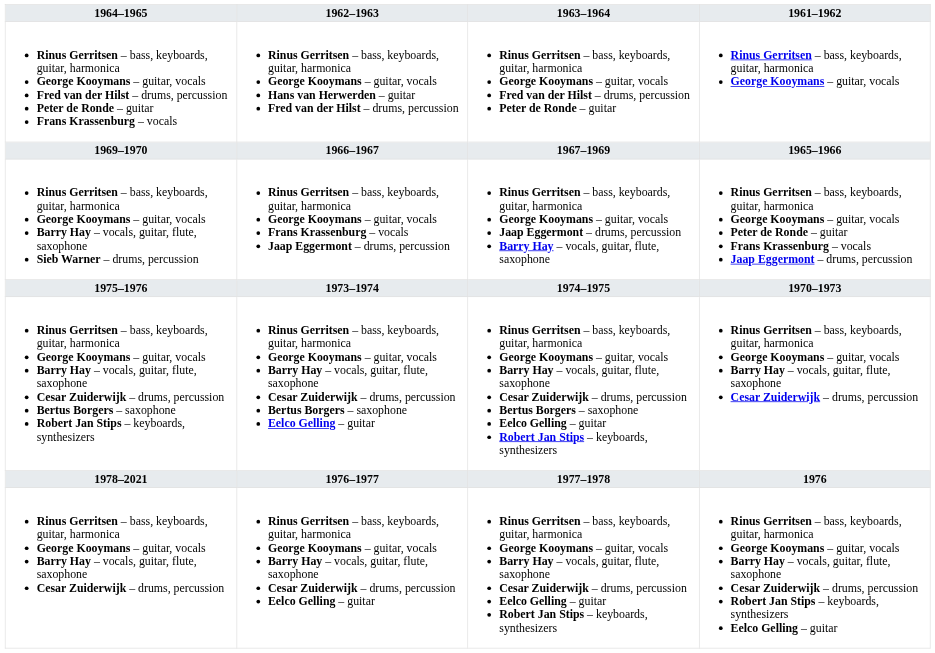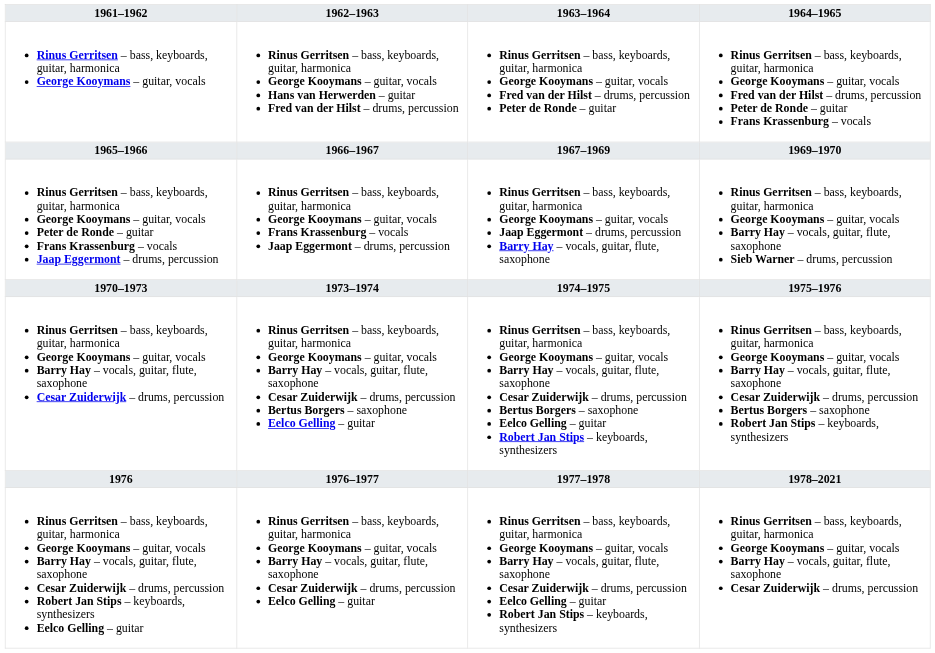columns swapped: (815, 13) <-> (121, 13)
